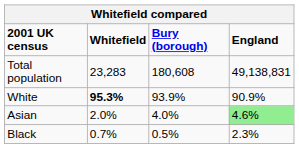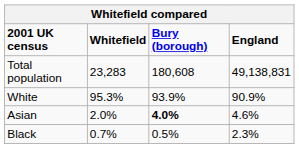(107, 97) bold -> (107, 97) normal
(165, 115) normal -> (165, 115) bold
(245, 115) lightgreen background -> (245, 115) no background
